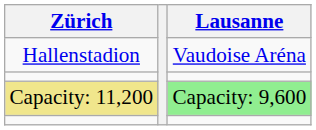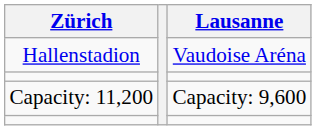(81, 97) khaki background -> (81, 97) no background
(239, 97) lightgreen background -> (239, 97) no background
